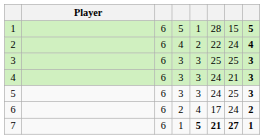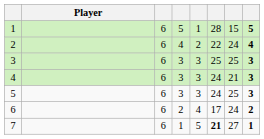(198, 126) bold -> (198, 126) normal
(233, 126) bold -> (233, 126) normal
